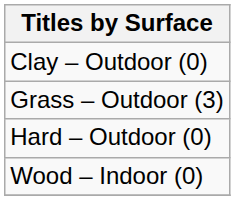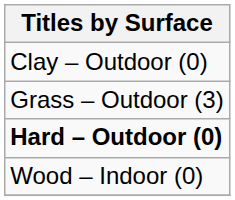(111, 137) normal -> (116, 137) bold
